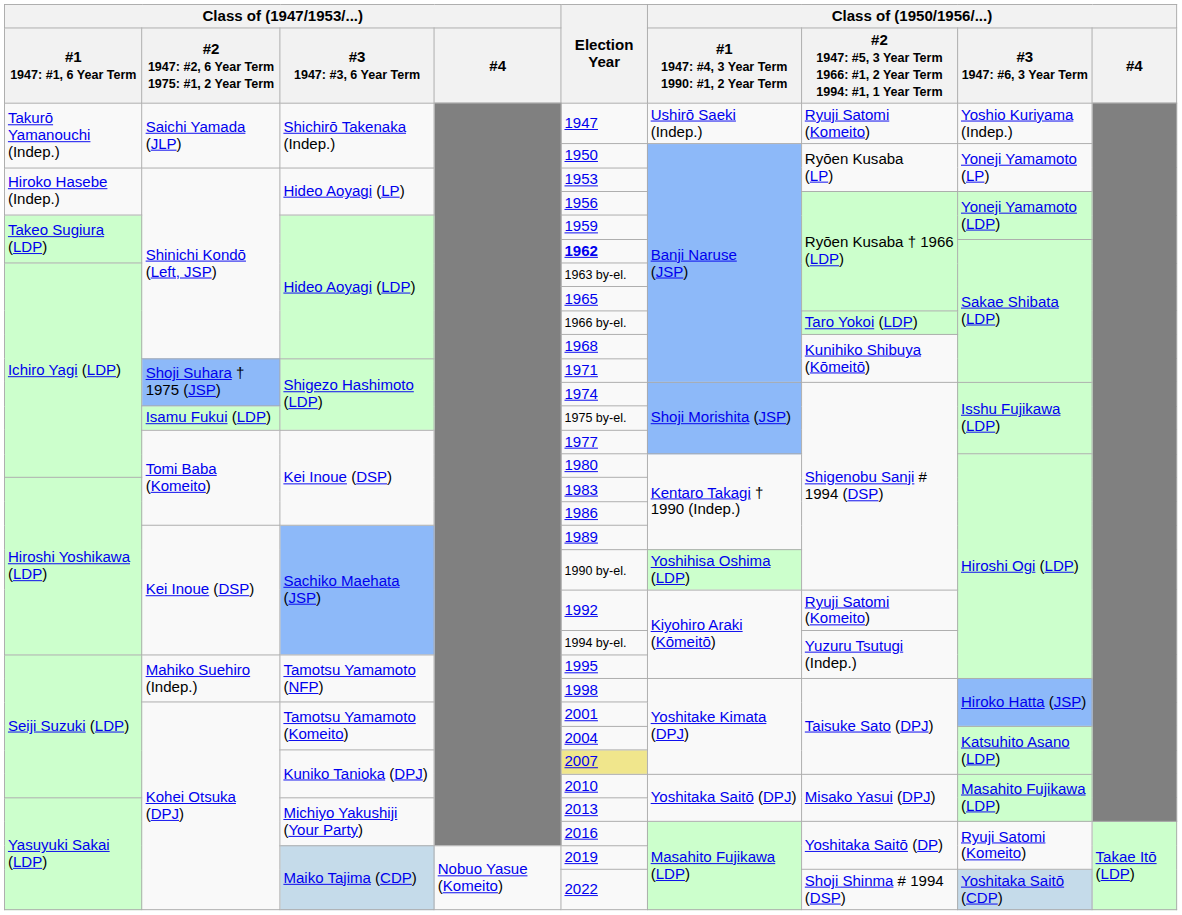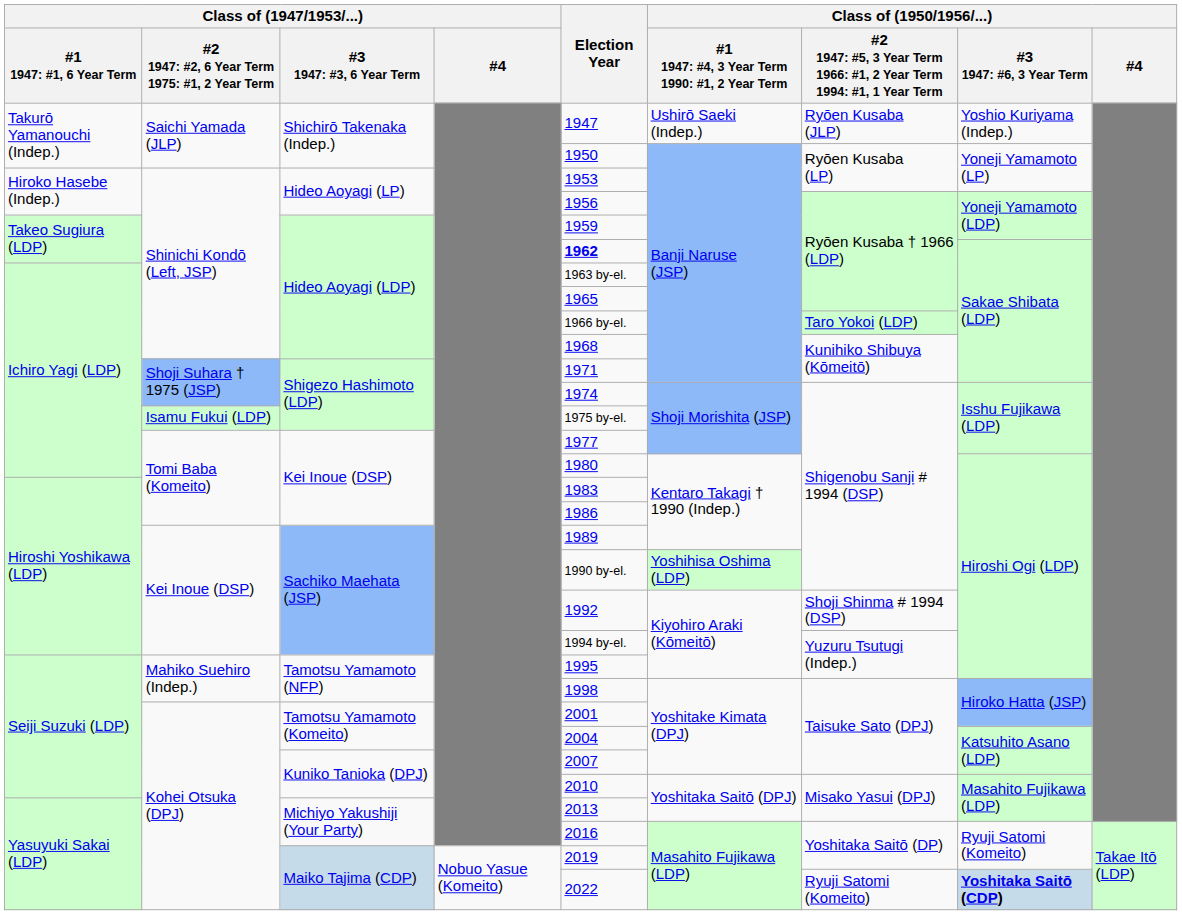(847, 123) Ryuji Satomi (Komeito) -> (854, 123) Ryōen Kusaba (JLP)
(847, 610) Ryuji Satomi (Komeito) -> (874, 610) Shoji Shinma # 1994 (DSP)
(581, 761) khaki background -> (581, 761) no background
(874, 889) Shoji Shinma # 1994 (DSP) -> (847, 889) Ryuji Satomi (Komeito)
(1013, 889) normal -> (1016, 889) bold
